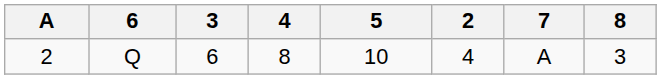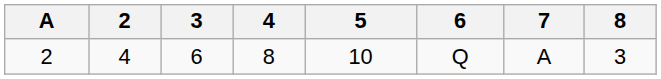columns swapped: (468, 21) <-> (132, 21)
